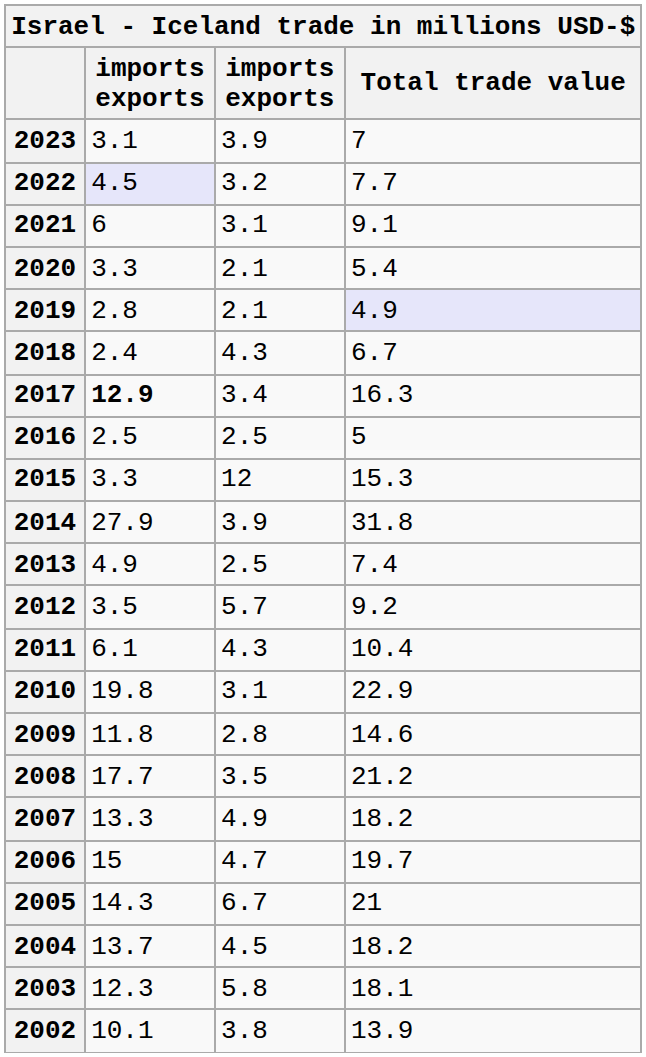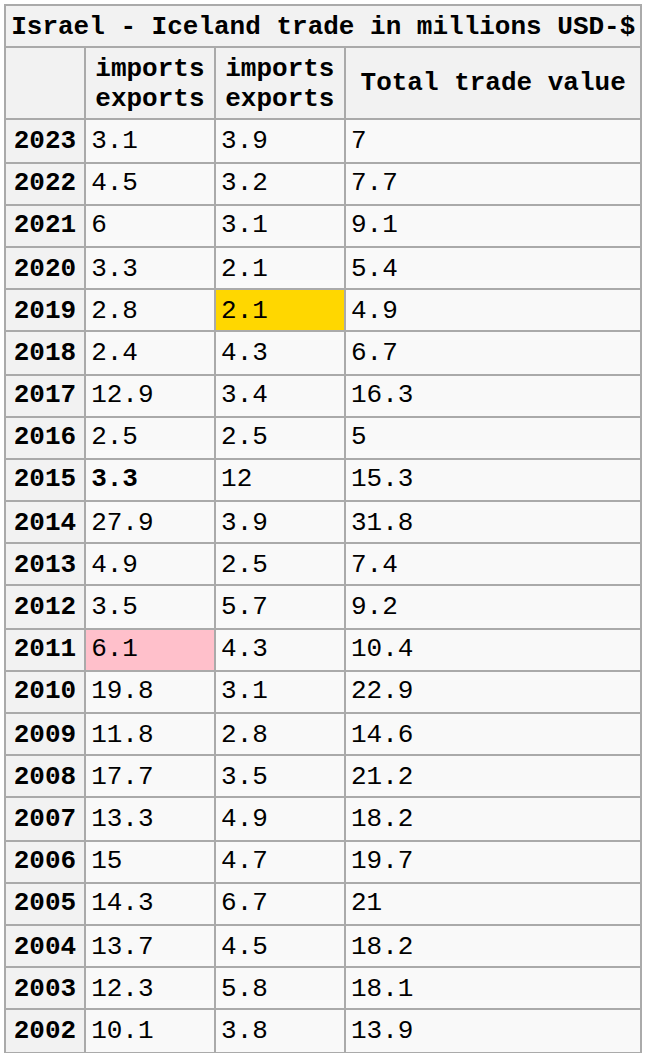(115, 183) lavender background -> (115, 183) no background
(244, 310) no background -> (244, 310) gold background
(374, 310) lavender background -> (374, 310) no background
(122, 395) bold -> (122, 395) normal
(115, 480) normal -> (115, 480) bold
(115, 649) no background -> (115, 649) pink background
